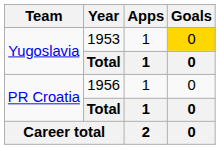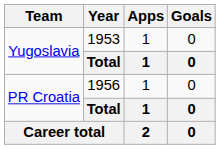(192, 39) gold background -> (192, 39) no background
